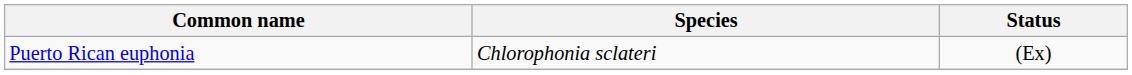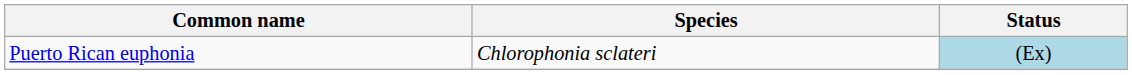(1033, 52) no background -> (1033, 52) lightblue background
